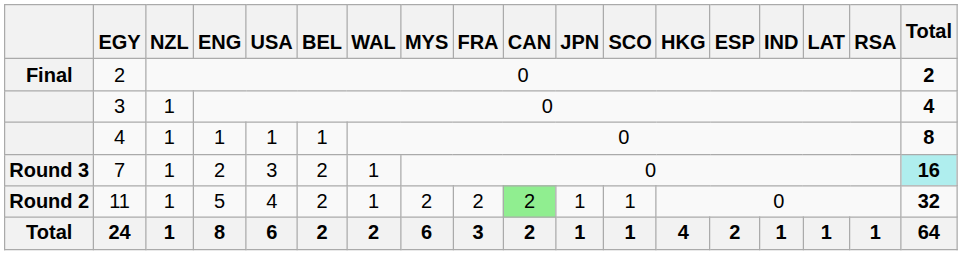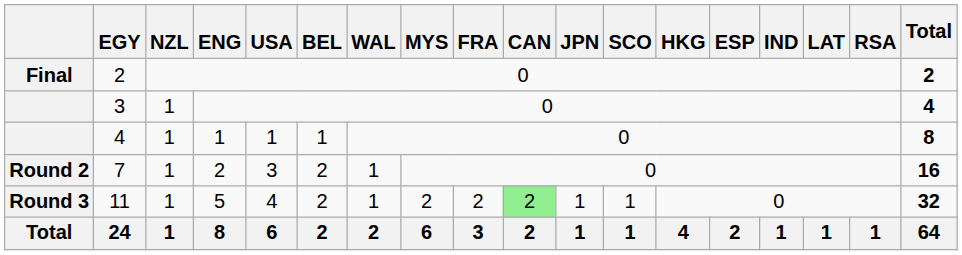(49, 169) Round 3 -> (49, 169) Round 2
(929, 169) paleturquoise background -> (929, 169) no background
(49, 201) Round 2 -> (49, 201) Round 3
